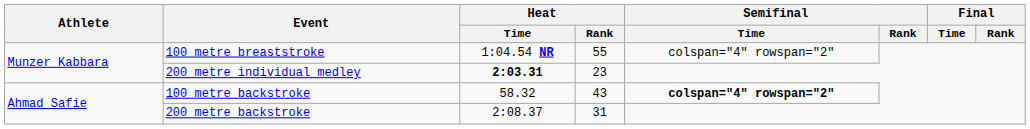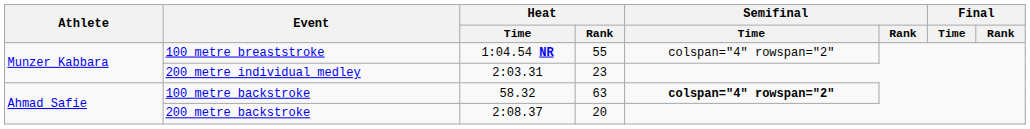(518, 73) bold -> (518, 73) normal
(600, 93) 43 -> (600, 93) 63
(600, 113) 31 -> (600, 113) 20
